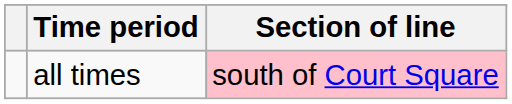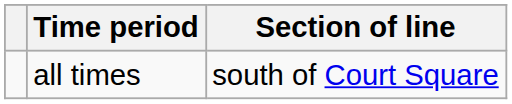(355, 74) pink background -> (355, 74) no background
